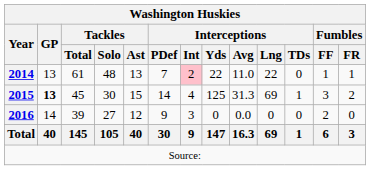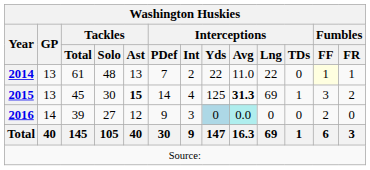(191, 74) pink background -> (191, 74) no background
(326, 74) no background -> (326, 74) lightyellow background
(50, 94) bold -> (50, 94) normal
(136, 94) normal -> (136, 94) bold
(243, 94) normal -> (243, 94) bold
(216, 114) no background -> (216, 114) lightblue background
(243, 114) no background -> (243, 114) paleturquoise background
